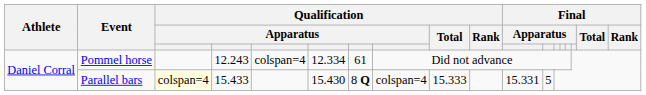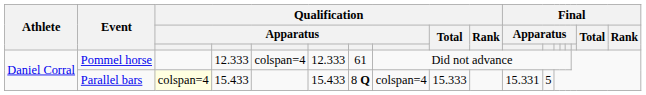(232, 60) 12.243 -> (232, 60) 12.333
(328, 60) 12.334 -> (328, 60) 12.333
(328, 80) 15.430 -> (328, 80) 15.433
